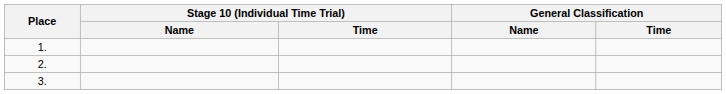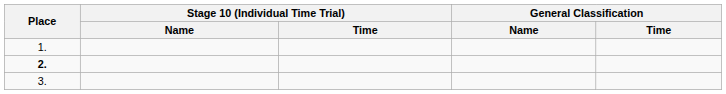(42, 64) normal -> (42, 64) bold
